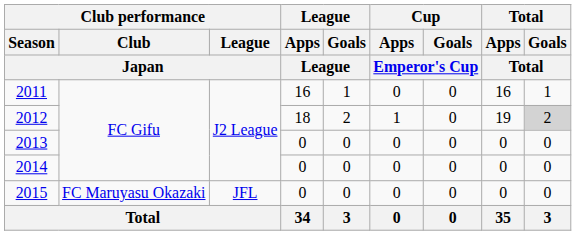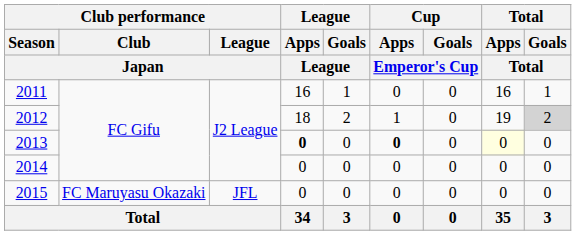(302, 142) normal -> (302, 142) bold
(397, 142) normal -> (397, 142) bold
(503, 142) no background -> (503, 142) lightyellow background
